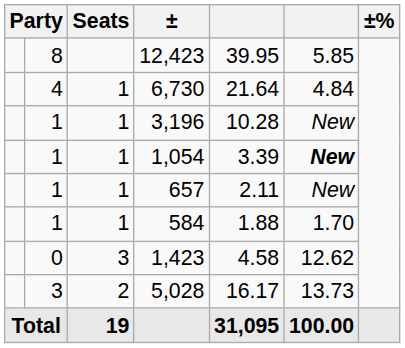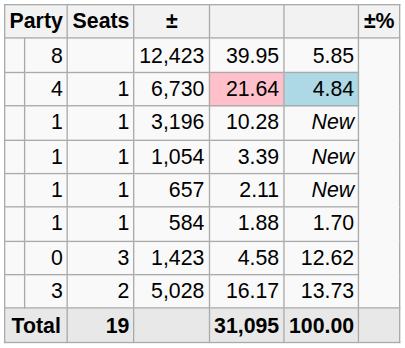(253, 88) no background -> (253, 88) pink background
(333, 88) no background -> (333, 88) lightblue background
(332, 156) bold -> (333, 156) normal
